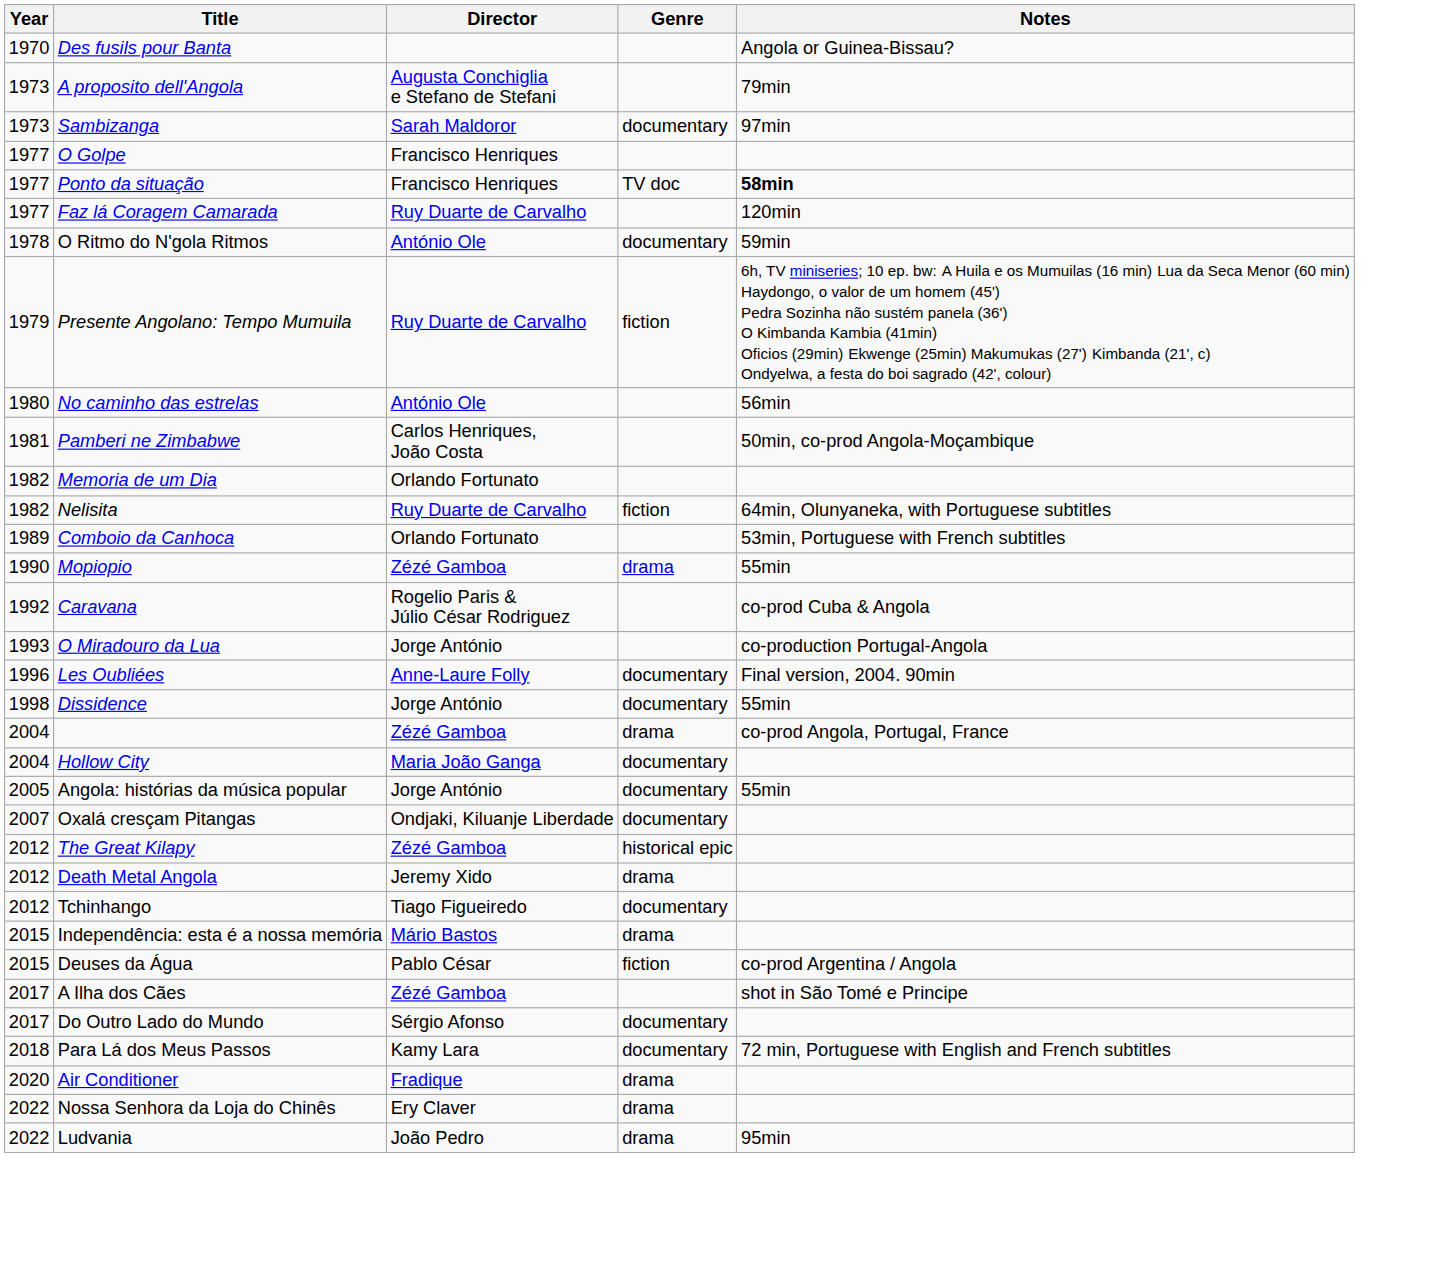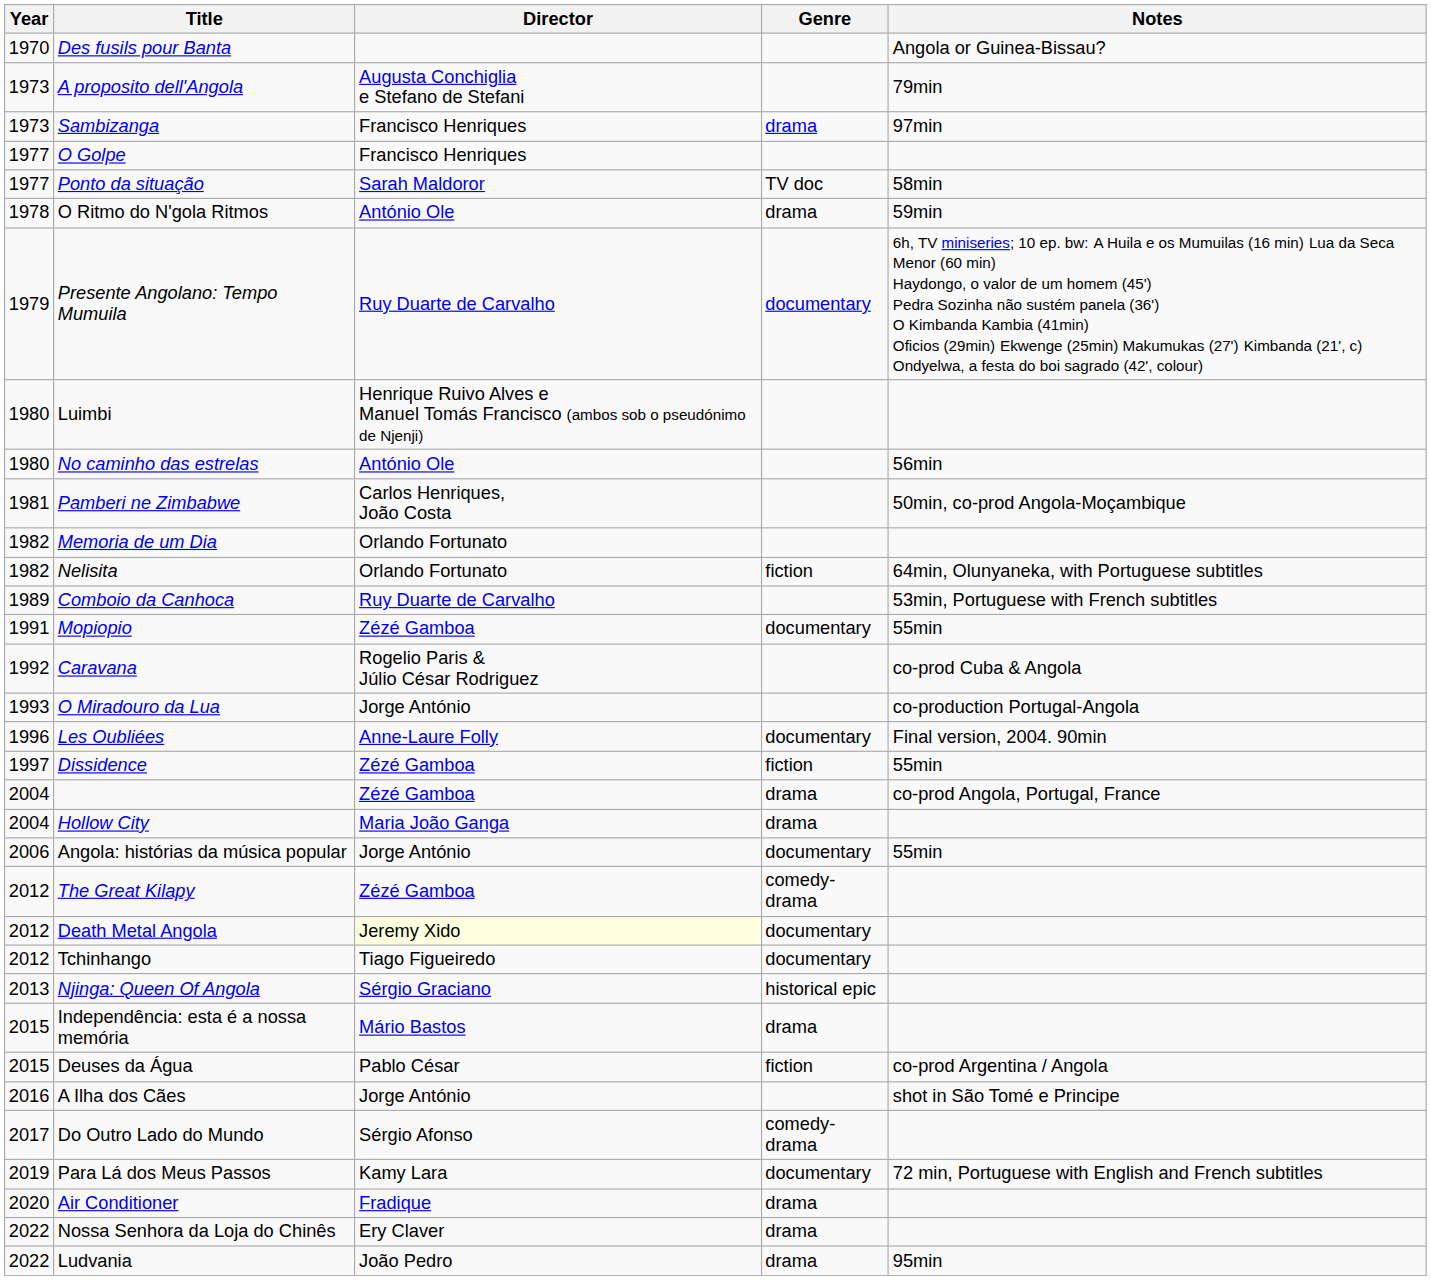(453, 126) Sarah Maldoror -> (443, 126) Francisco Henriques
(675, 126) documentary -> (791, 126) drama
(474, 184) Francisco Henriques -> (422, 184) Sarah Maldoror
(767, 184) bold -> (918, 184) normal
- row: (168, 213)
(675, 241) documentary -> (791, 213) drama
(646, 322) fiction -> (818, 303) documentary
+ row: (85, 414)
(488, 509) Ruy Duarte de Carvalho -> (433, 571) Orlando Fortunato
(465, 538) Orlando Fortunato -> (457, 600) Ruy Duarte de Carvalho
(29, 567) 1990 -> (29, 629) 1991
(648, 567) drama -> (818, 629) documentary
(29, 703) 1998 -> (29, 765) 1997
(446, 703) Jorge António -> (417, 765) Zézé Gamboa
(675, 703) documentary -> (789, 765) fiction
(675, 761) documentary -> (791, 823) drama
(29, 790) 2005 -> (29, 852) 2006
- row: (157, 819)
(677, 848) historical epic -> (800, 891) comedy-drama
(441, 877) no background -> (410, 930) lightyellow background
(648, 877) drama -> (818, 930) documentary
+ row: (159, 988)
(29, 993) 2017 -> (29, 1095) 2016
(448, 993) Zézé Gamboa -> (415, 1095) Jorge António
(675, 1022) documentary -> (800, 1134) comedy-drama
(29, 1050) 2018 -> (29, 1174) 2019
